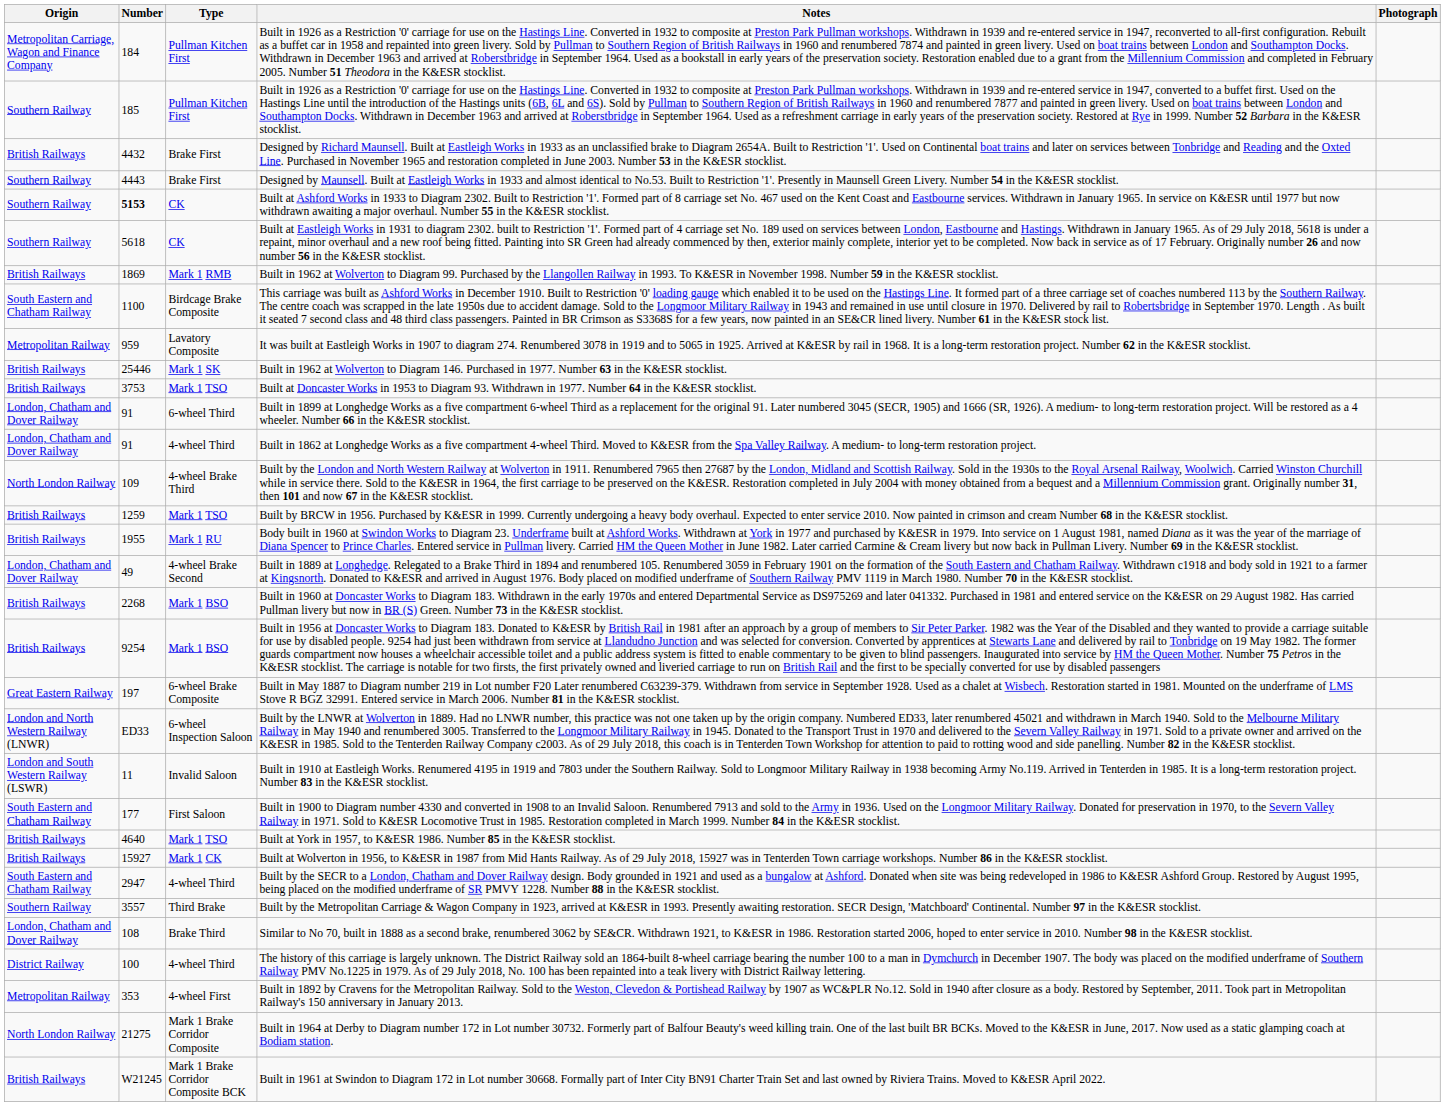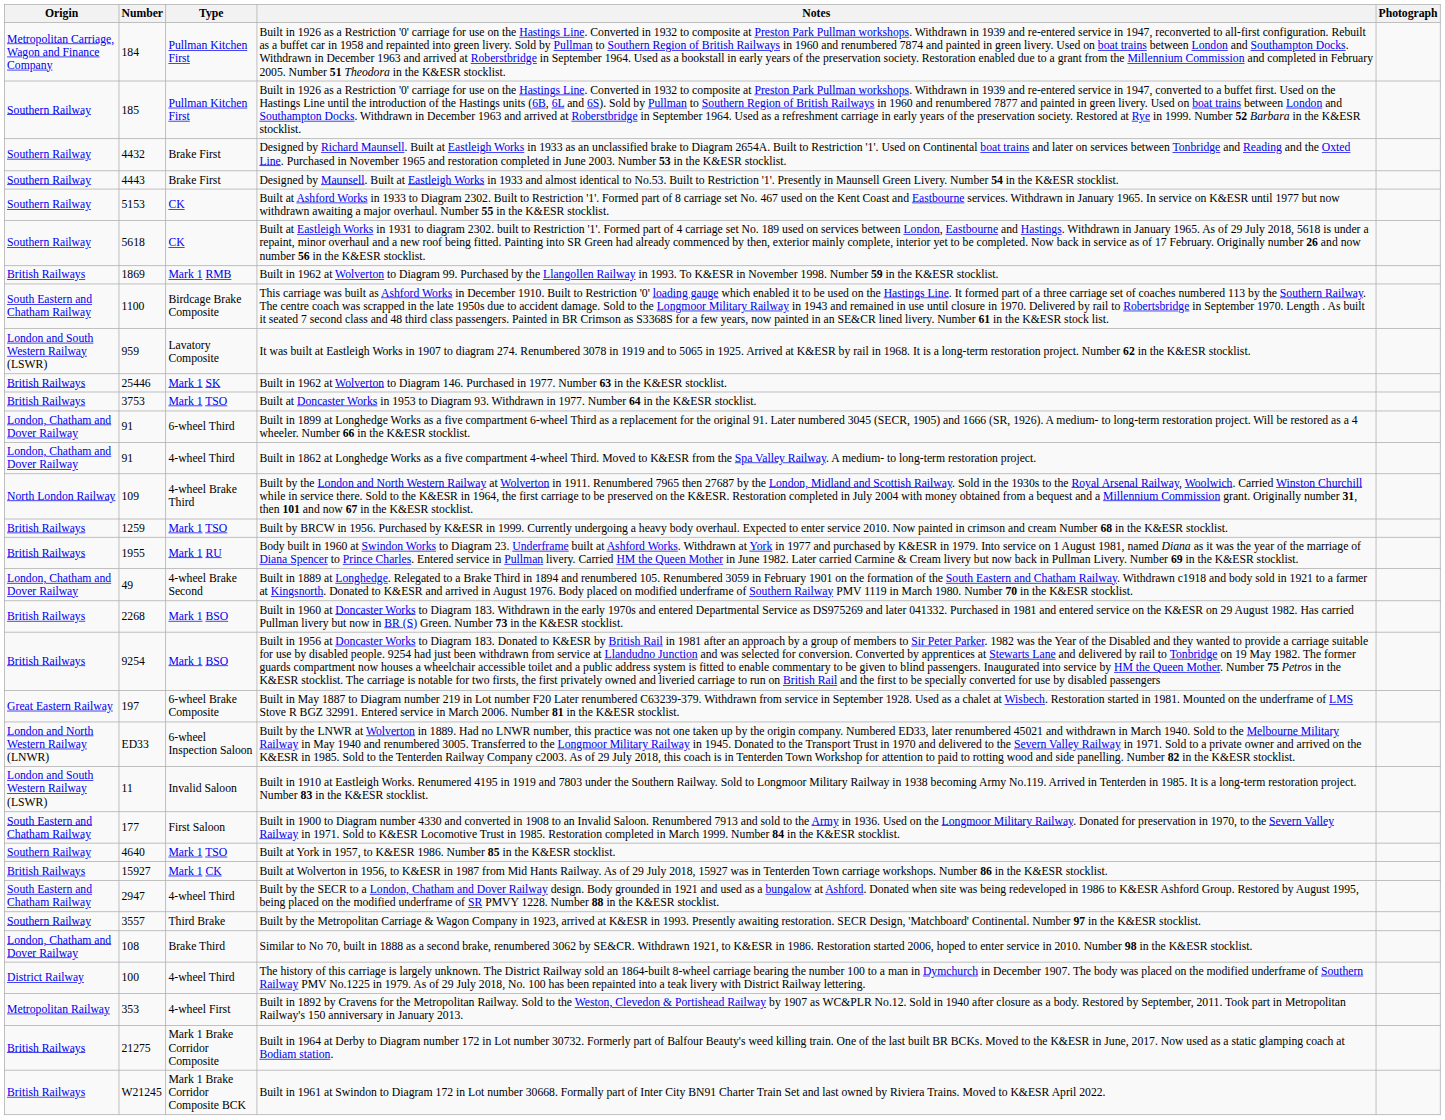(46, 154) British Railways -> (49, 154) Southern Railway
(133, 204) bold -> (133, 204) normal
(58, 344) Metropolitan Railway -> (50, 351) London and South Western Railway (LSWR)
(46, 839) British Railways -> (49, 852) Southern Railway
(61, 1034) North London Railway -> (46, 1047) British Railways
